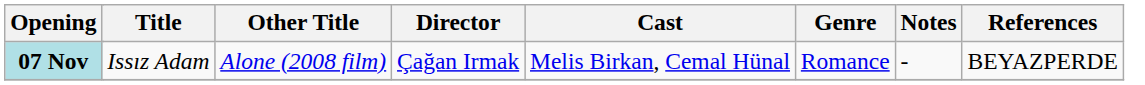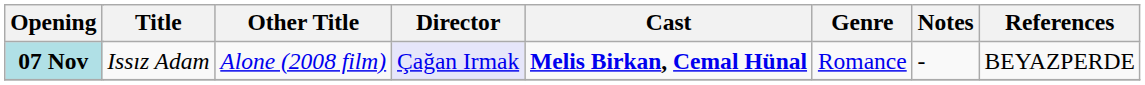(458, 60) no background -> (458, 60) lavender background
(660, 60) normal -> (669, 60) bold
